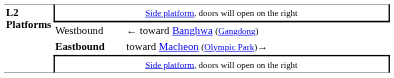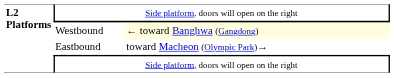(192, 30) no background -> (192, 30) lightyellow background
(80, 47) bold -> (78, 47) normal
